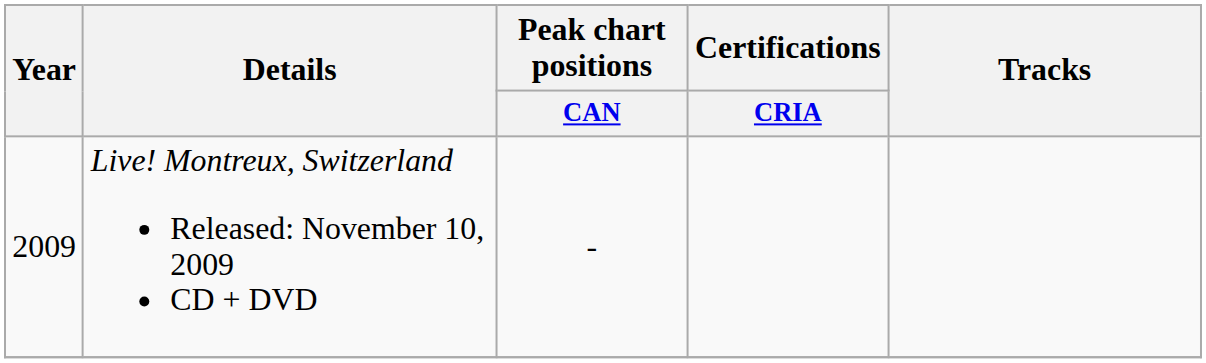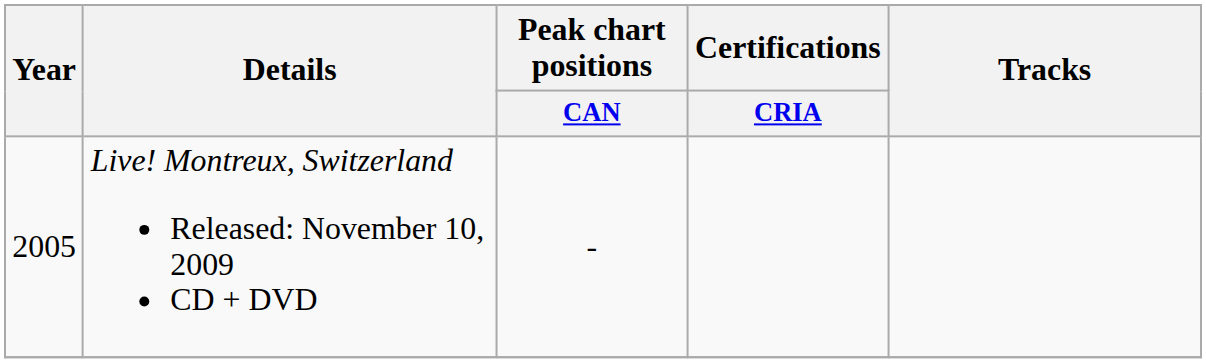(44, 246) 2009 -> (44, 246) 2005
